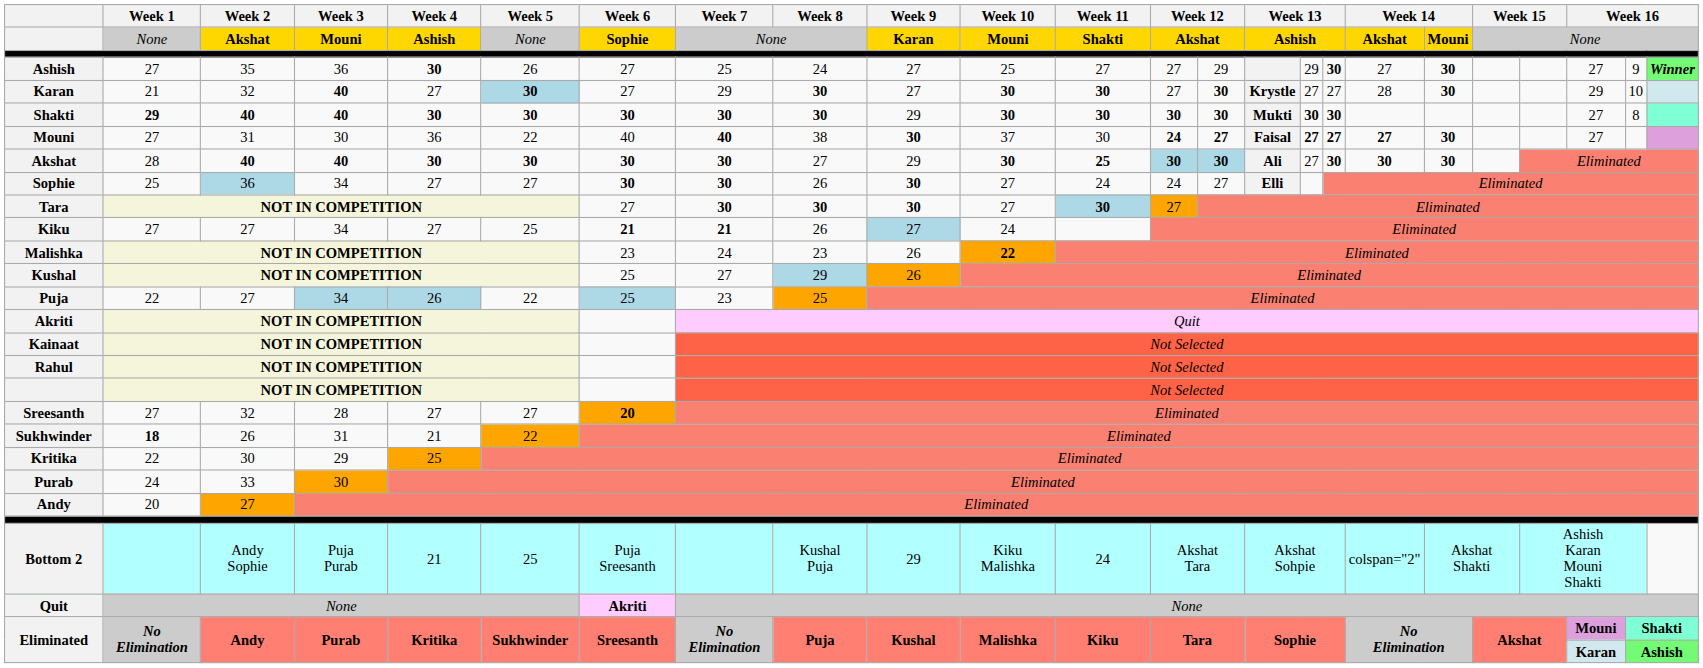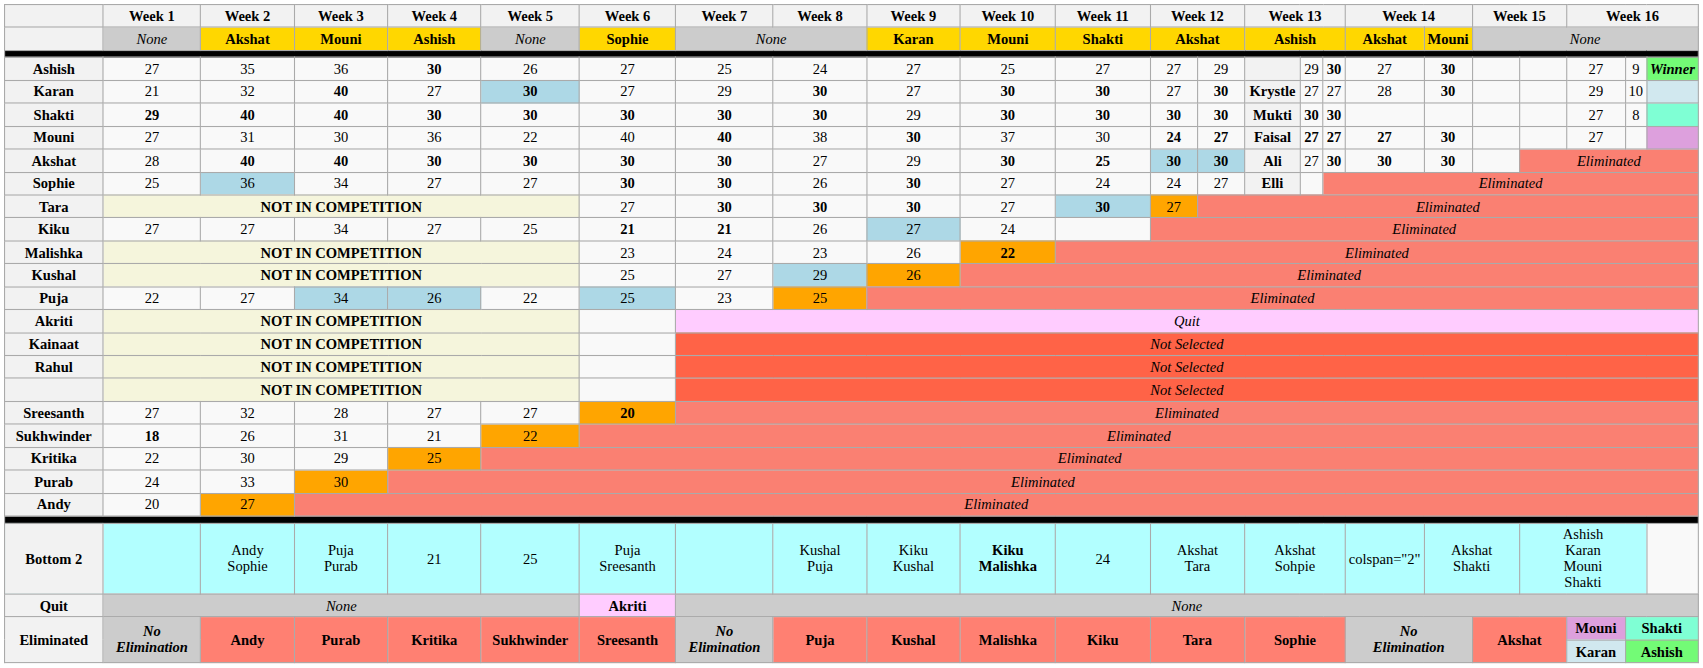(913, 558) 29 -> (913, 558) Kiku Kushal
(1008, 558) normal -> (1008, 558) bold
